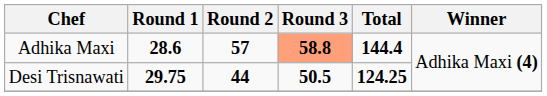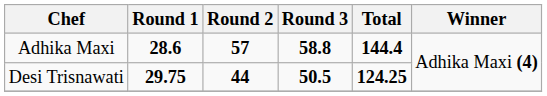(315, 47) lightsalmon background -> (315, 47) no background
